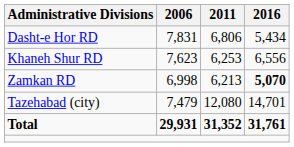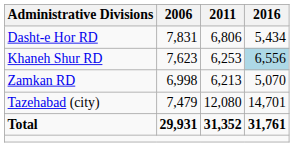(270, 59) no background -> (270, 59) lightblue background
(270, 80) bold -> (270, 80) normal
